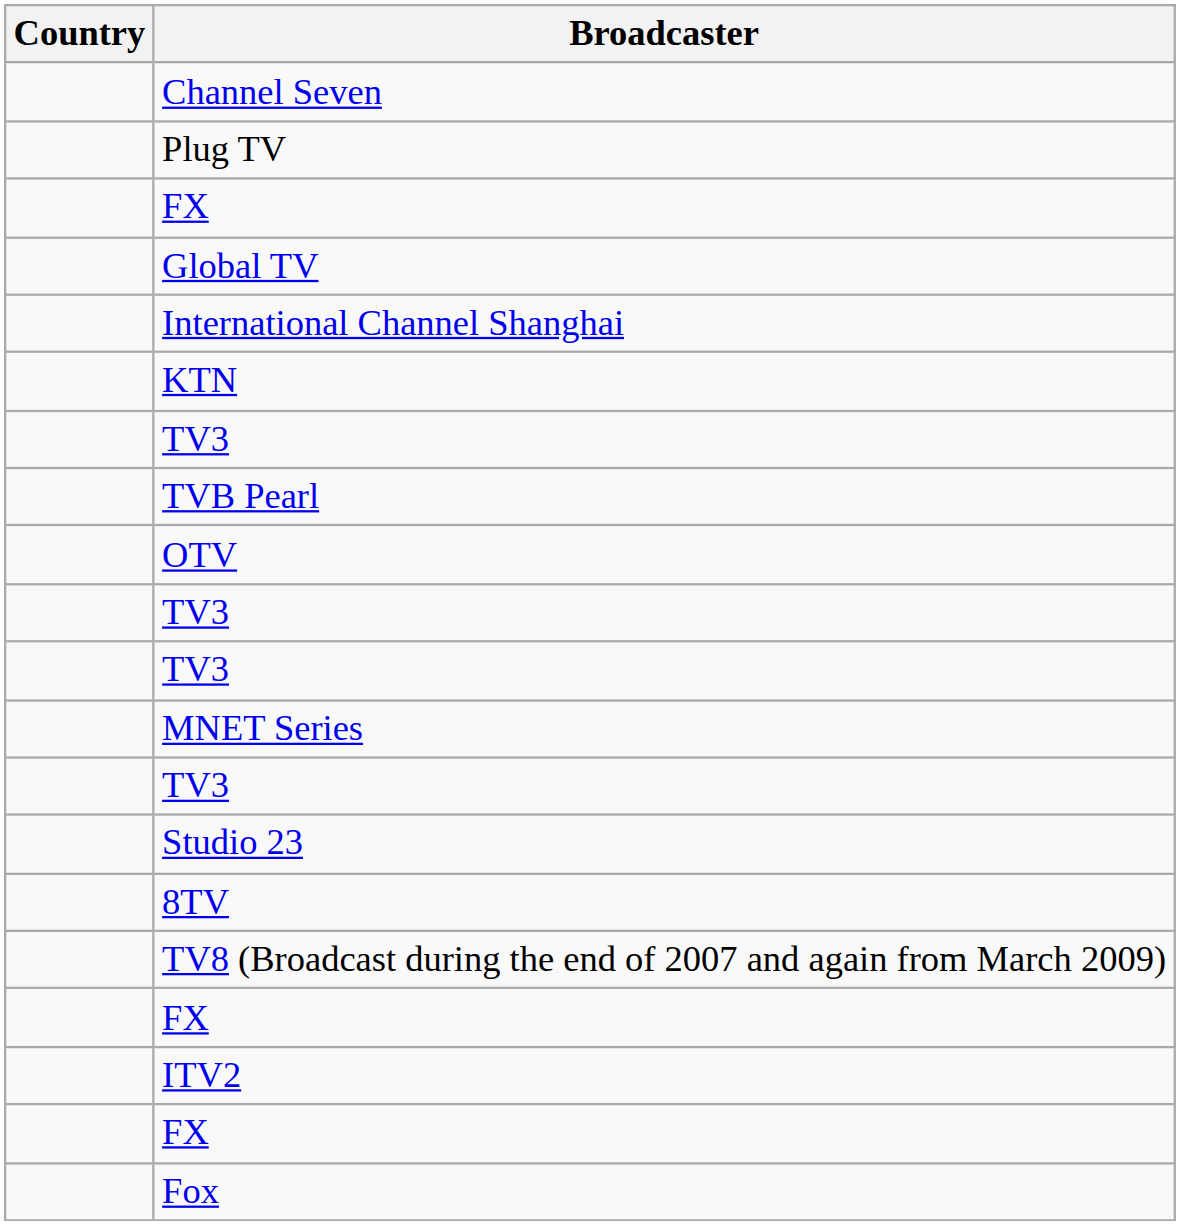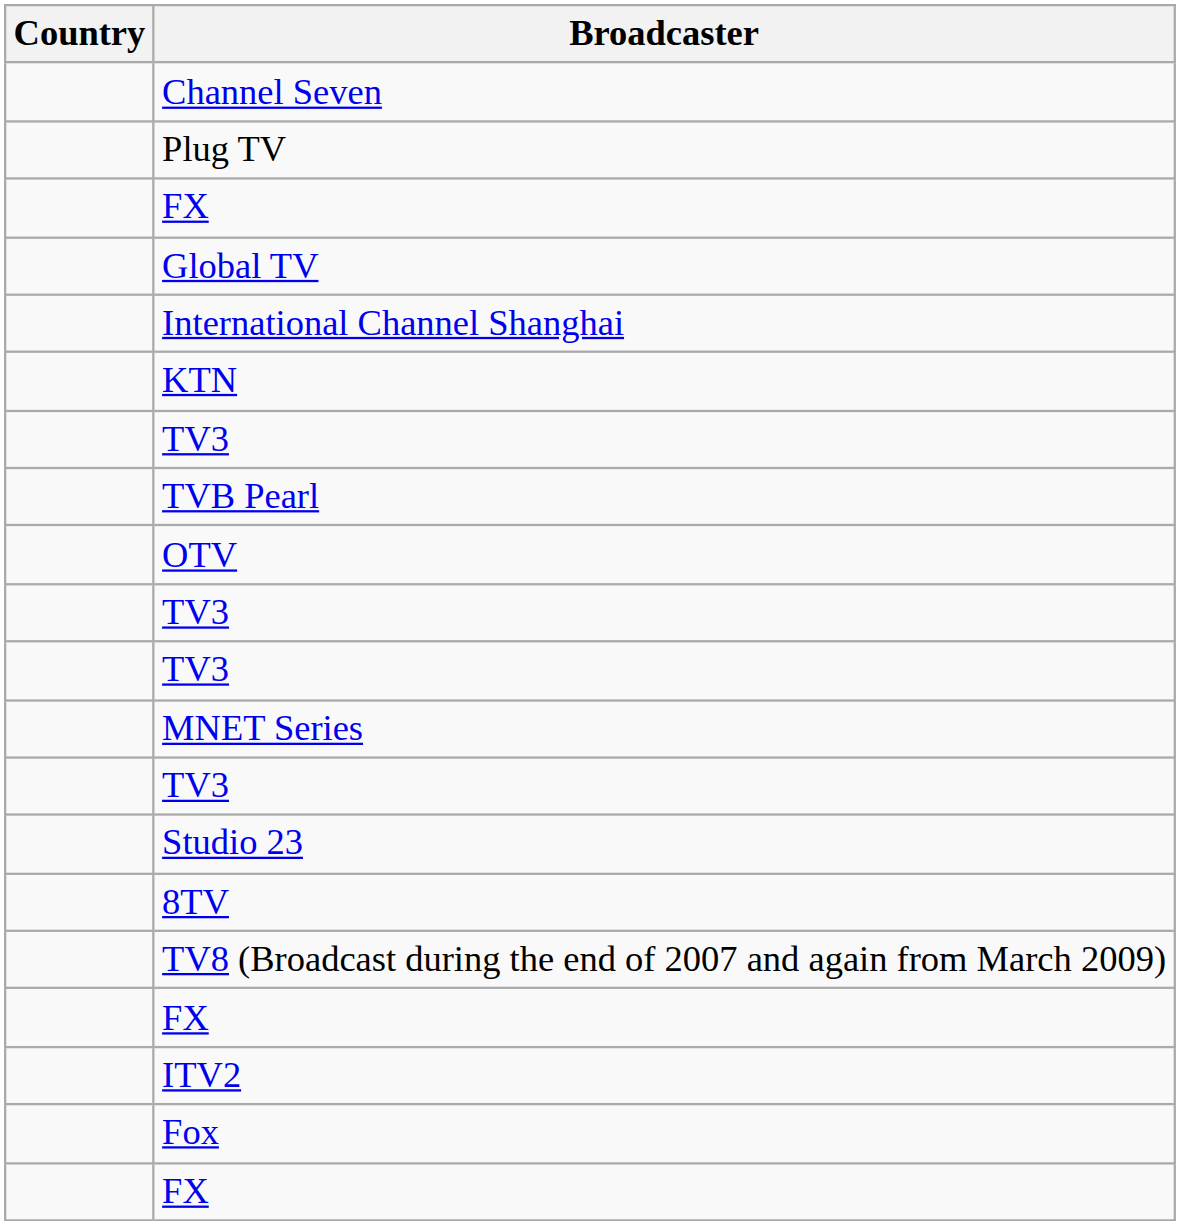(185, 1132) FX -> (190, 1132) Fox
(190, 1190) Fox -> (185, 1190) FX
